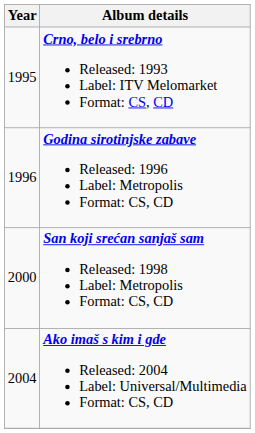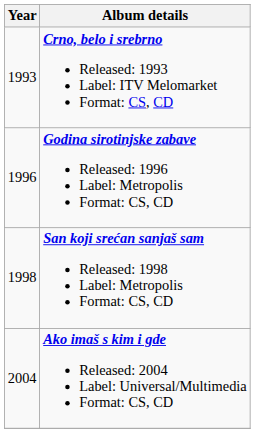(22, 77) 1995 -> (22, 77) 1993
(22, 277) 2000 -> (22, 277) 1998
